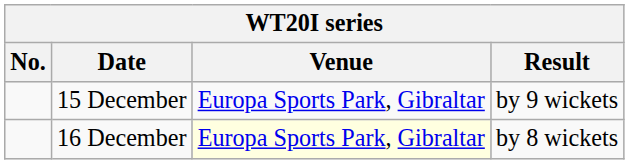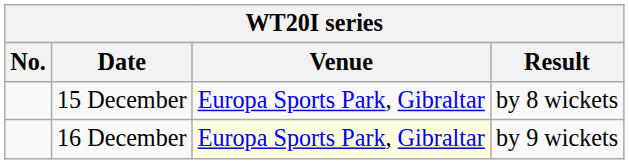(557, 100) by 9 wickets -> (557, 100) by 8 wickets
(557, 138) by 8 wickets -> (557, 138) by 9 wickets
